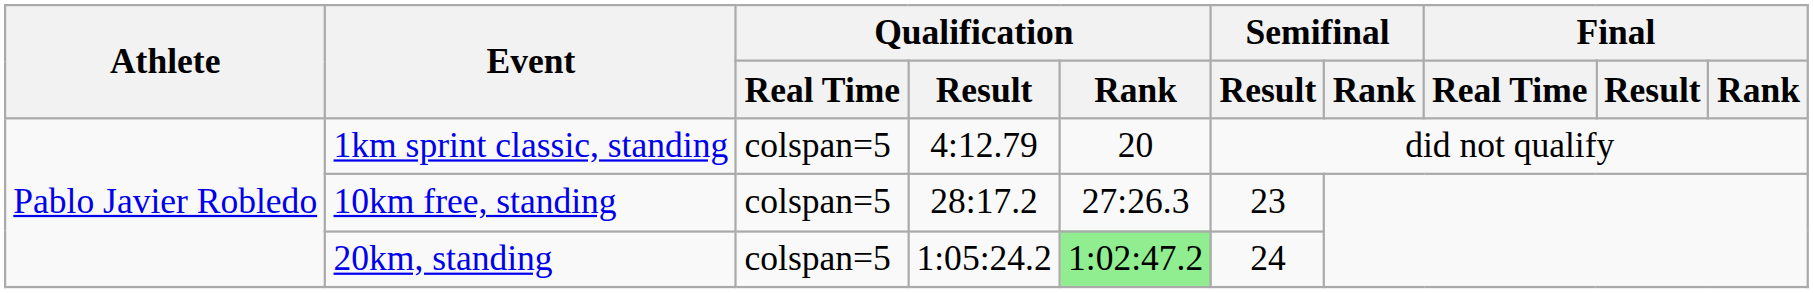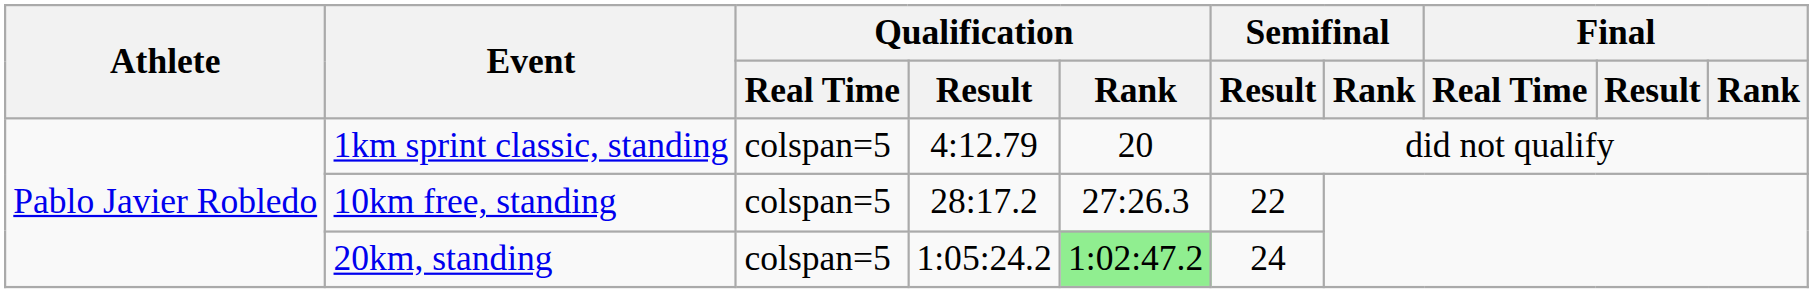(1268, 201) 23 -> (1268, 201) 22
